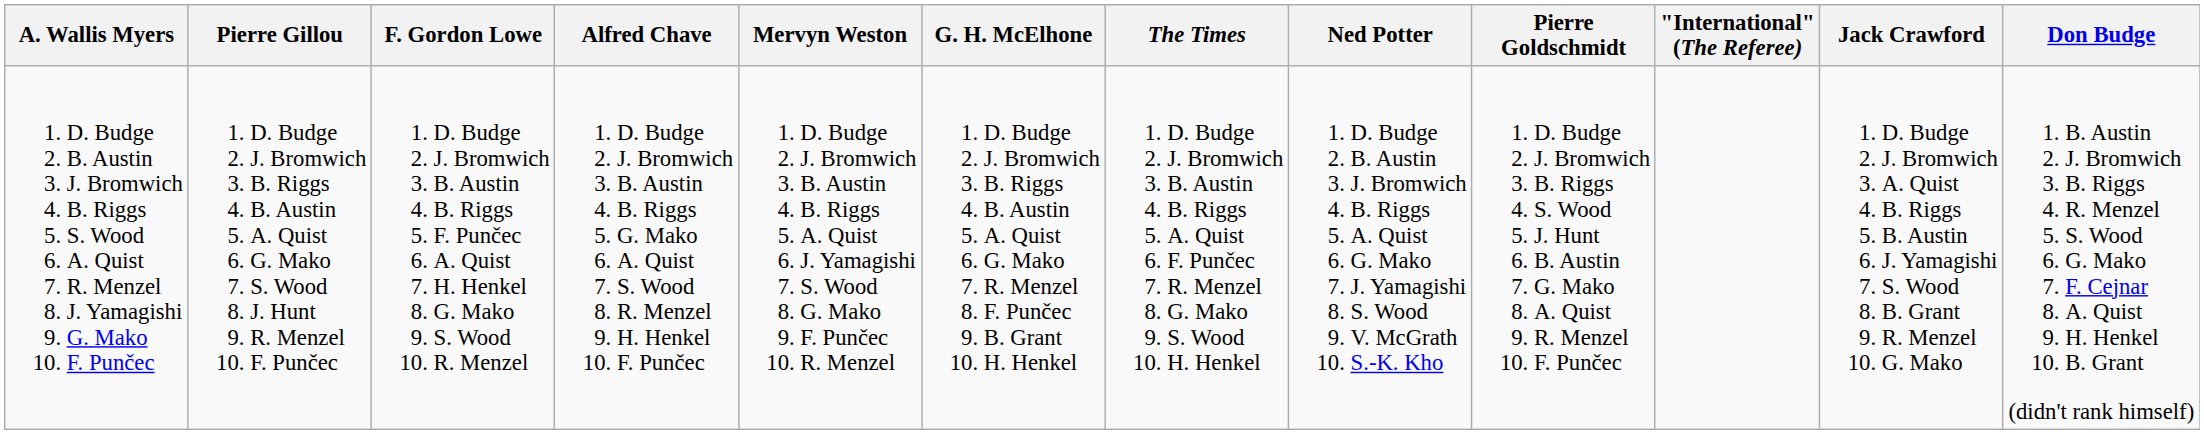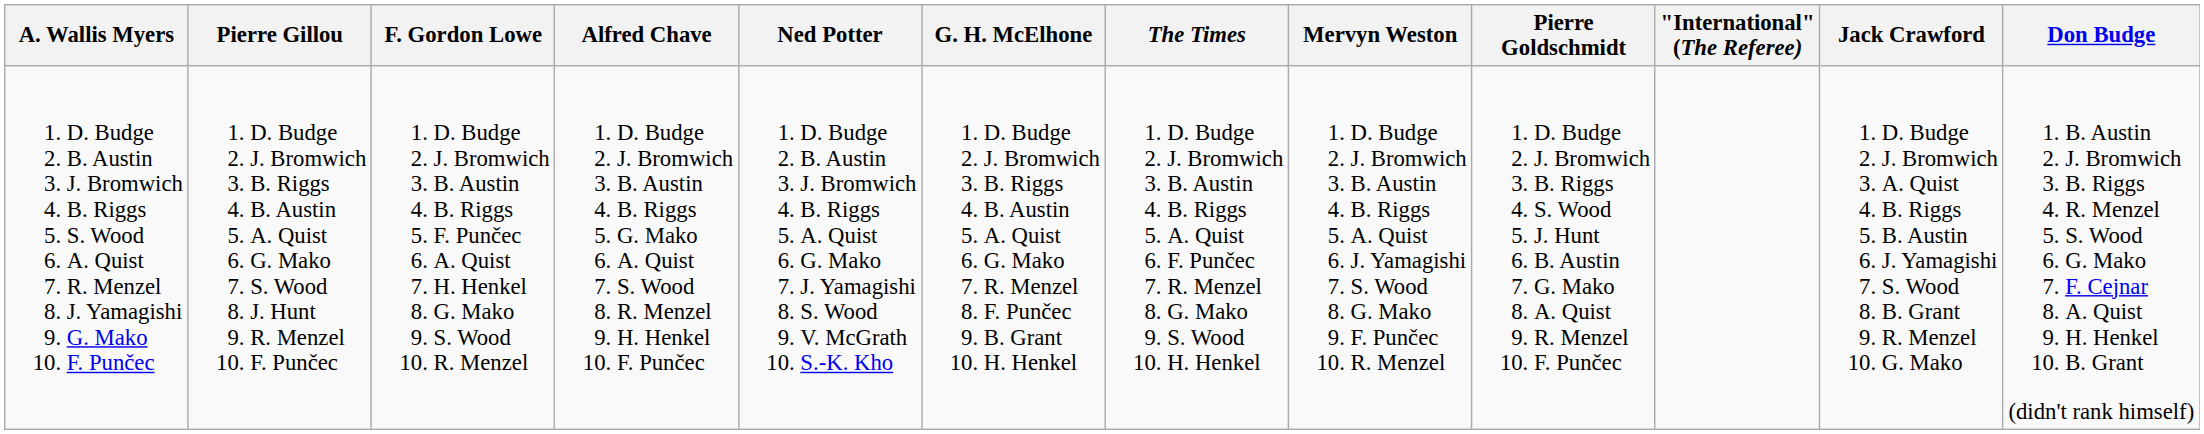columns swapped: (1380, 35) <-> (830, 35)
